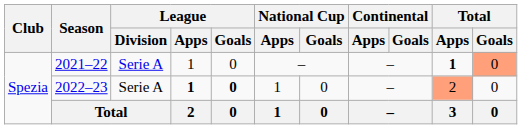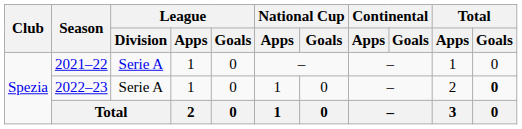(452, 64) bold -> (452, 64) normal
(495, 64) lightsalmon background -> (495, 64) no background
(191, 87) bold -> (191, 87) normal
(233, 87) bold -> (233, 87) normal
(452, 87) lightsalmon background -> (452, 87) no background
(495, 87) normal -> (495, 87) bold
